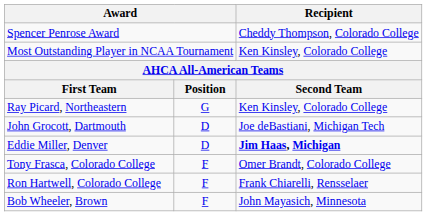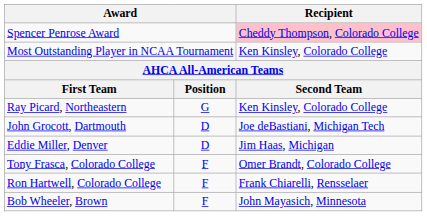(329, 32) no background -> (329, 32) pink background
(290, 145) bold -> (286, 145) normal
